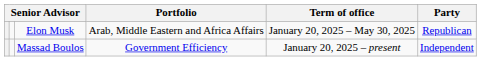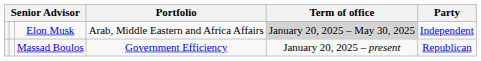(342, 30) no background -> (342, 30) lightgrey background
(447, 30) Republican -> (447, 30) Independent
(447, 47) Independent -> (447, 47) Republican
